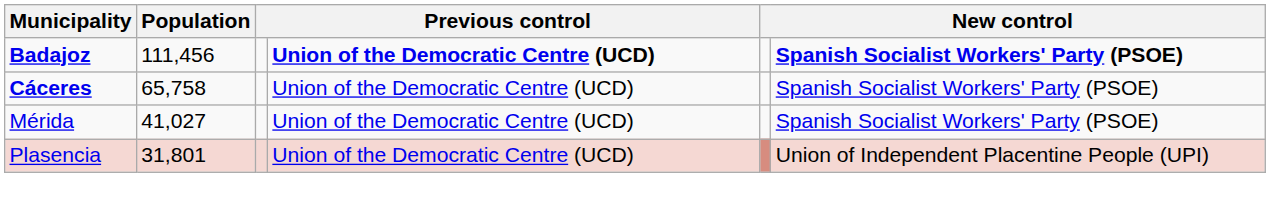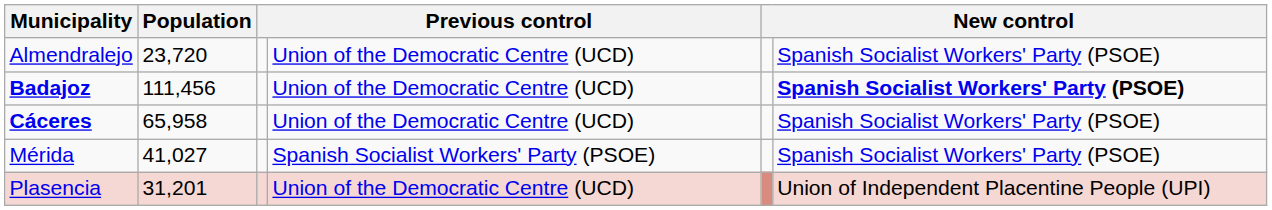+ row: (71, 54)
(464, 54) bold -> (453, 88) normal
(174, 88) 65,758 -> (175, 121) 65,958
(453, 121) Union of the Democratic Centre (UCD) -> (464, 155) Spanish Socialist Workers' Party (PSOE)
(174, 155) 31,801 -> (175, 188) 31,201
